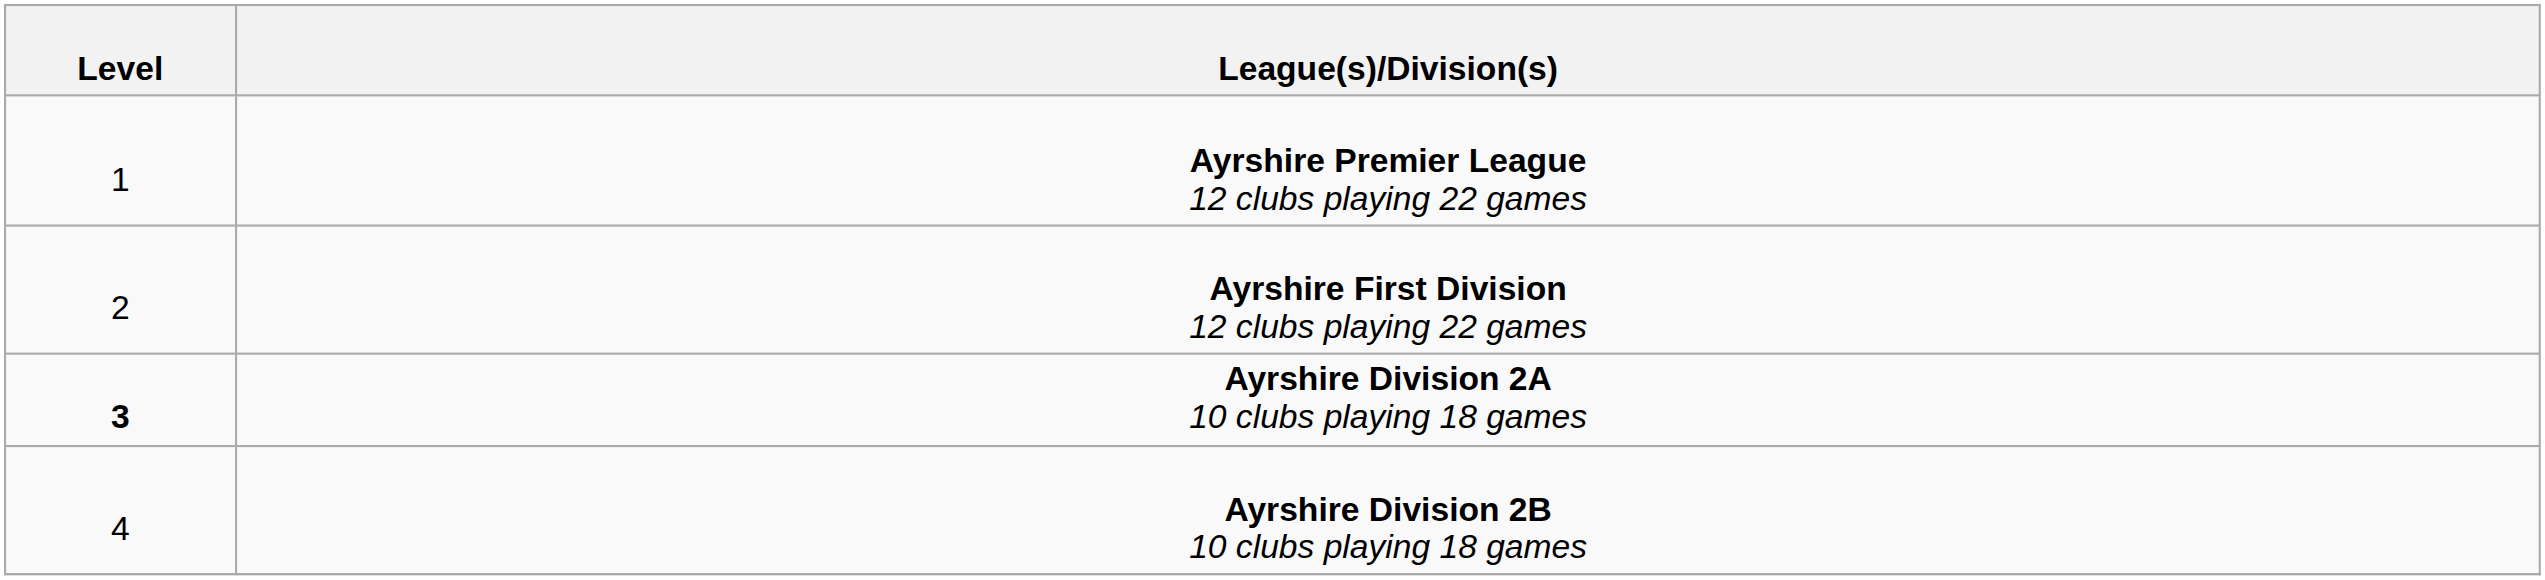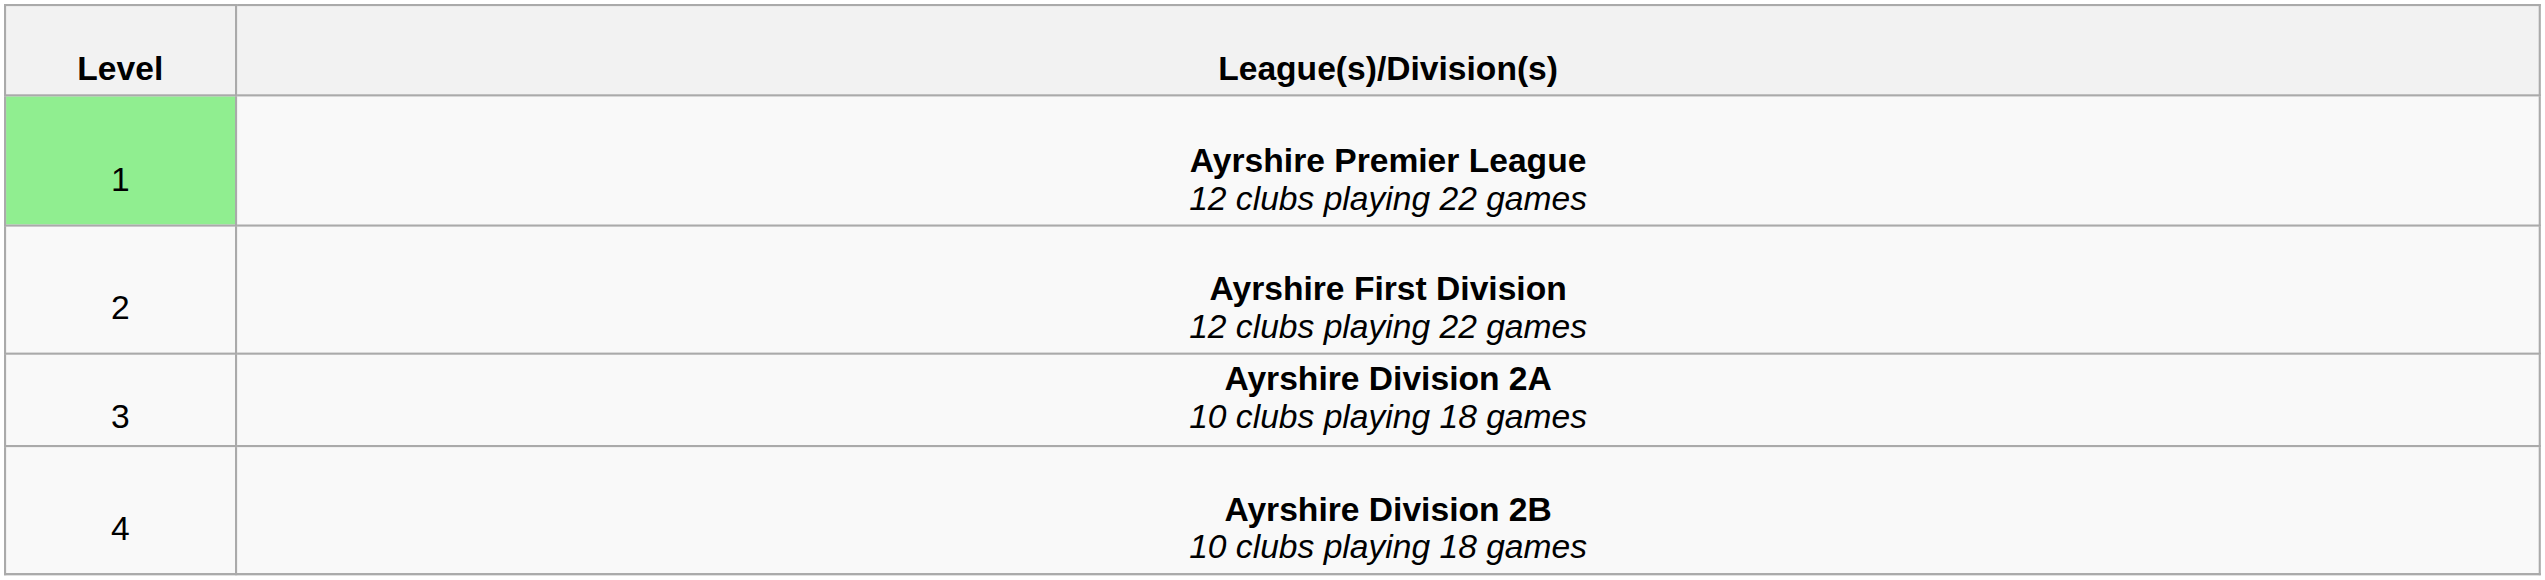(120, 178) no background -> (120, 178) lightgreen background
(120, 417) bold -> (120, 417) normal
